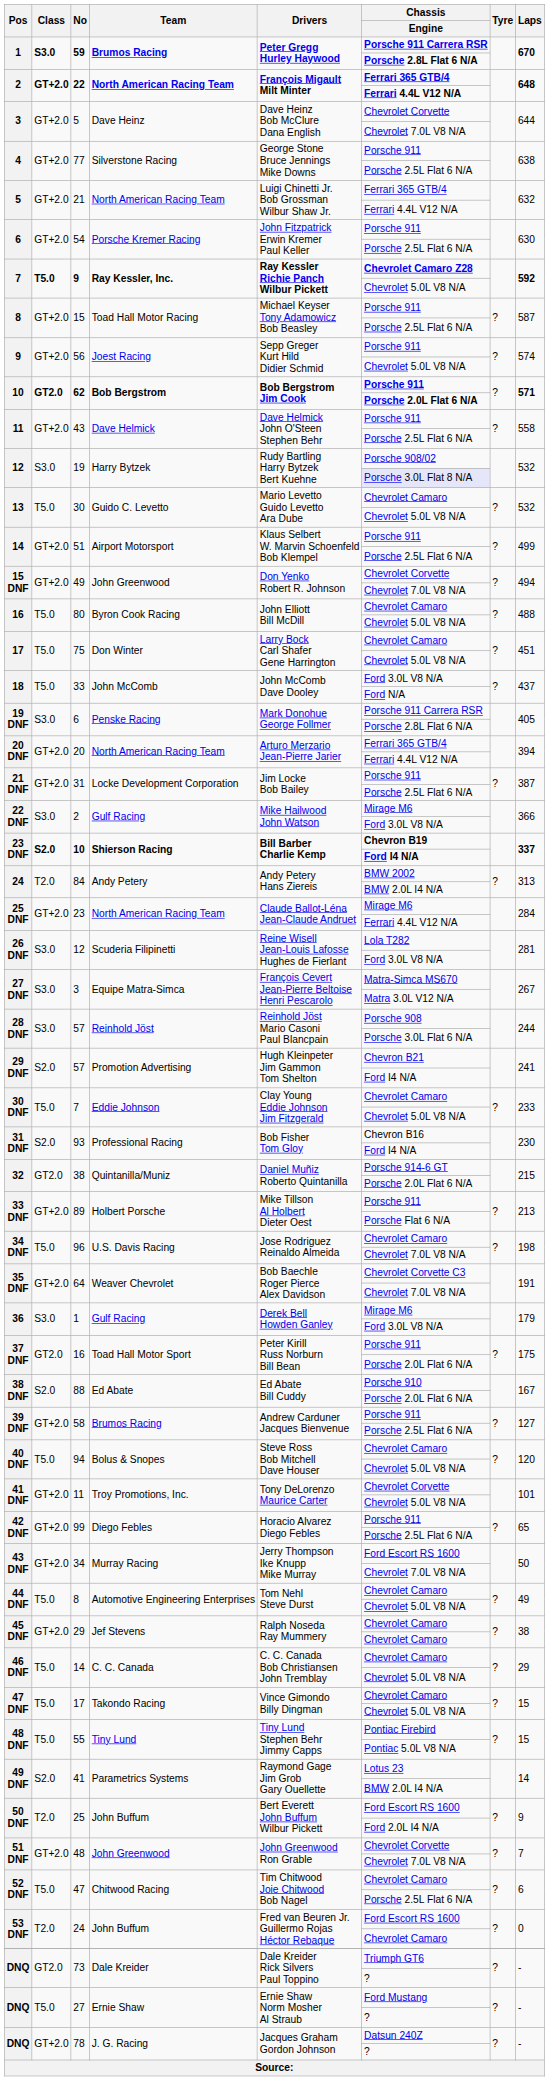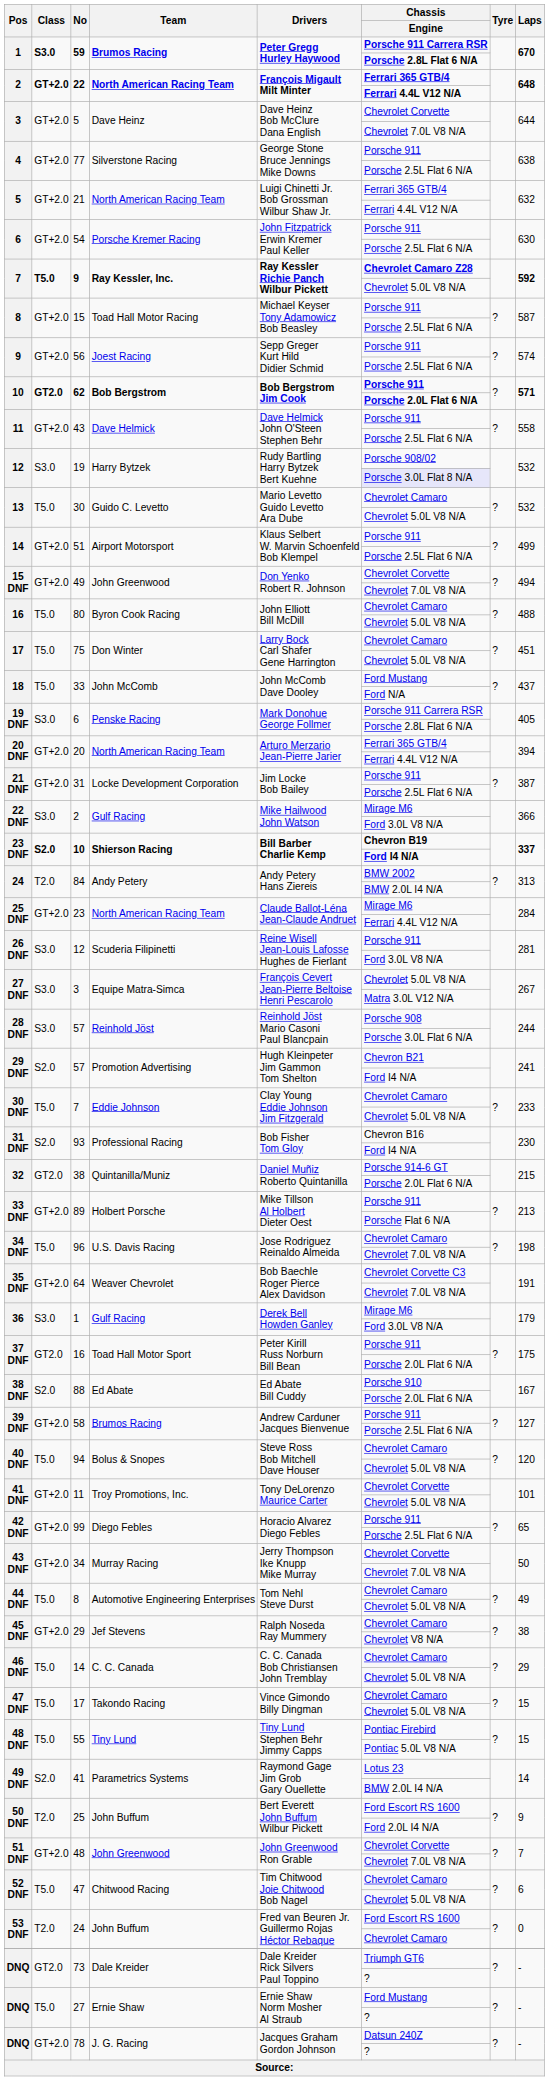(415, 367) Chevrolet 5.0L V8 N/A -> (418, 367) Porsche 2.5L Flat 6 N/A
(403, 678) Ford 3.0L V8 N/A -> (396, 678) Ford Mustang
(387, 940) Lola T282 -> (392, 940) Porsche 911
(411, 979) Matra-Simca MS670 -> (415, 979) Chevrolet 5.0L V8 N/A
(412, 1553) Ford Escort RS 1600 -> (407, 1553) Chevrolet Corvette
(406, 1640) Chevrolet Camaro -> (404, 1640) Chevrolet V8 N/A
(418, 1899) Porsche 2.5L Flat 6 N/A -> (415, 1899) Chevrolet 5.0L V8 N/A
